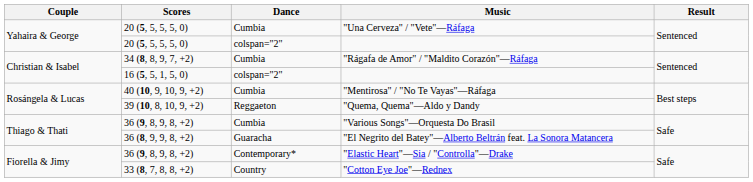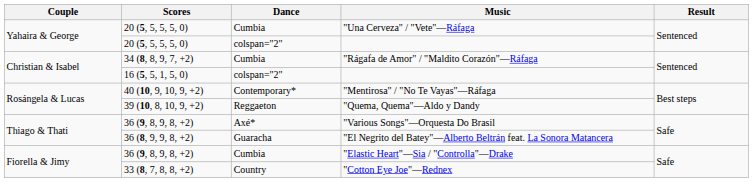(249, 91) Cumbia -> (265, 91) Contemporary*
(249, 122) Cumbia -> (244, 122) Axé*
(265, 153) Contemporary* -> (249, 153) Cumbia
